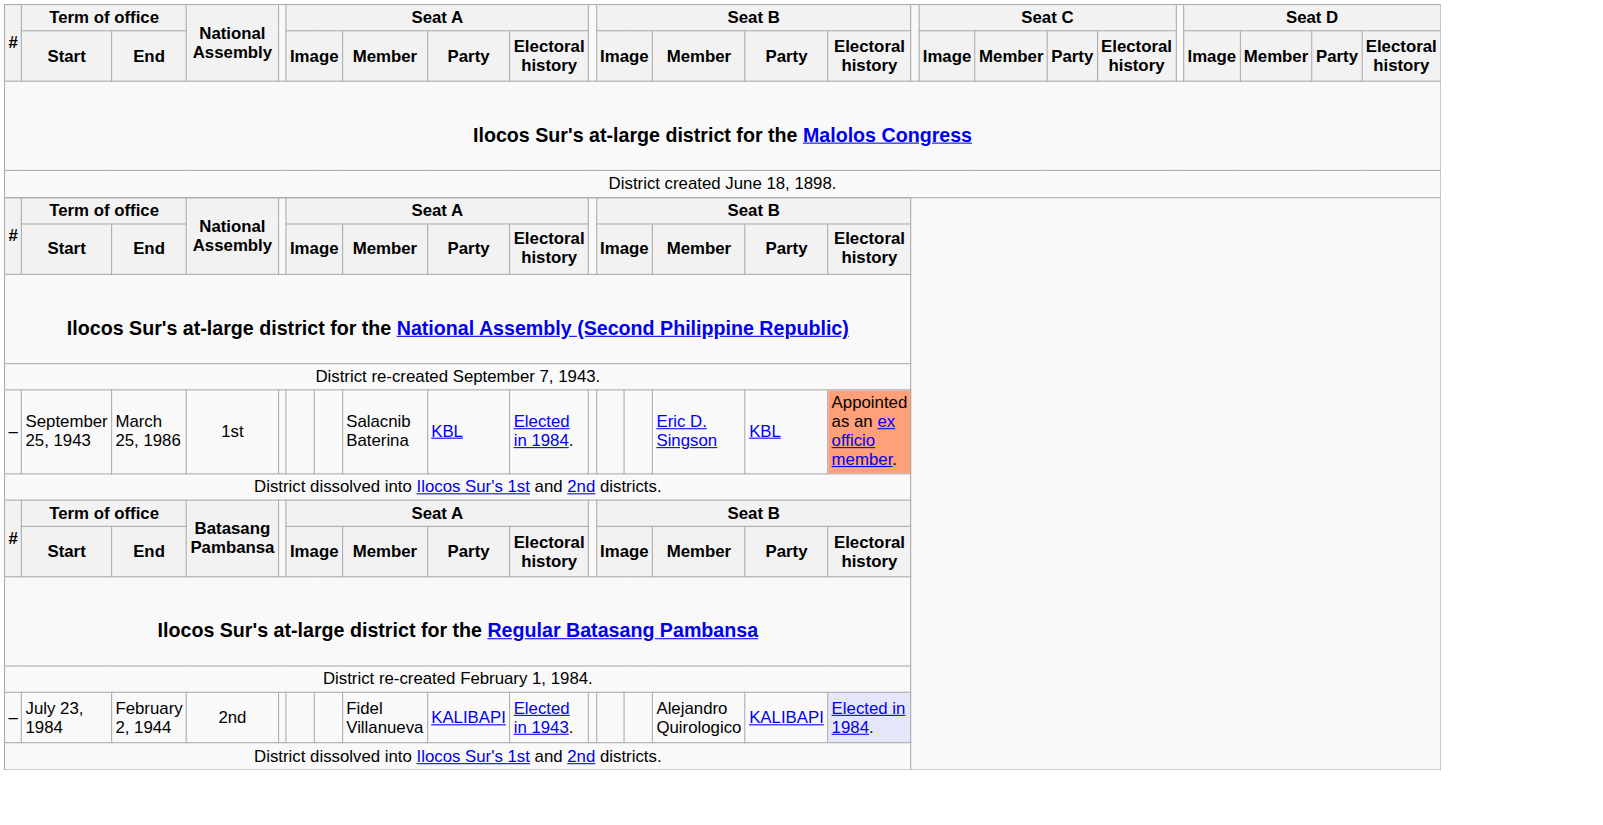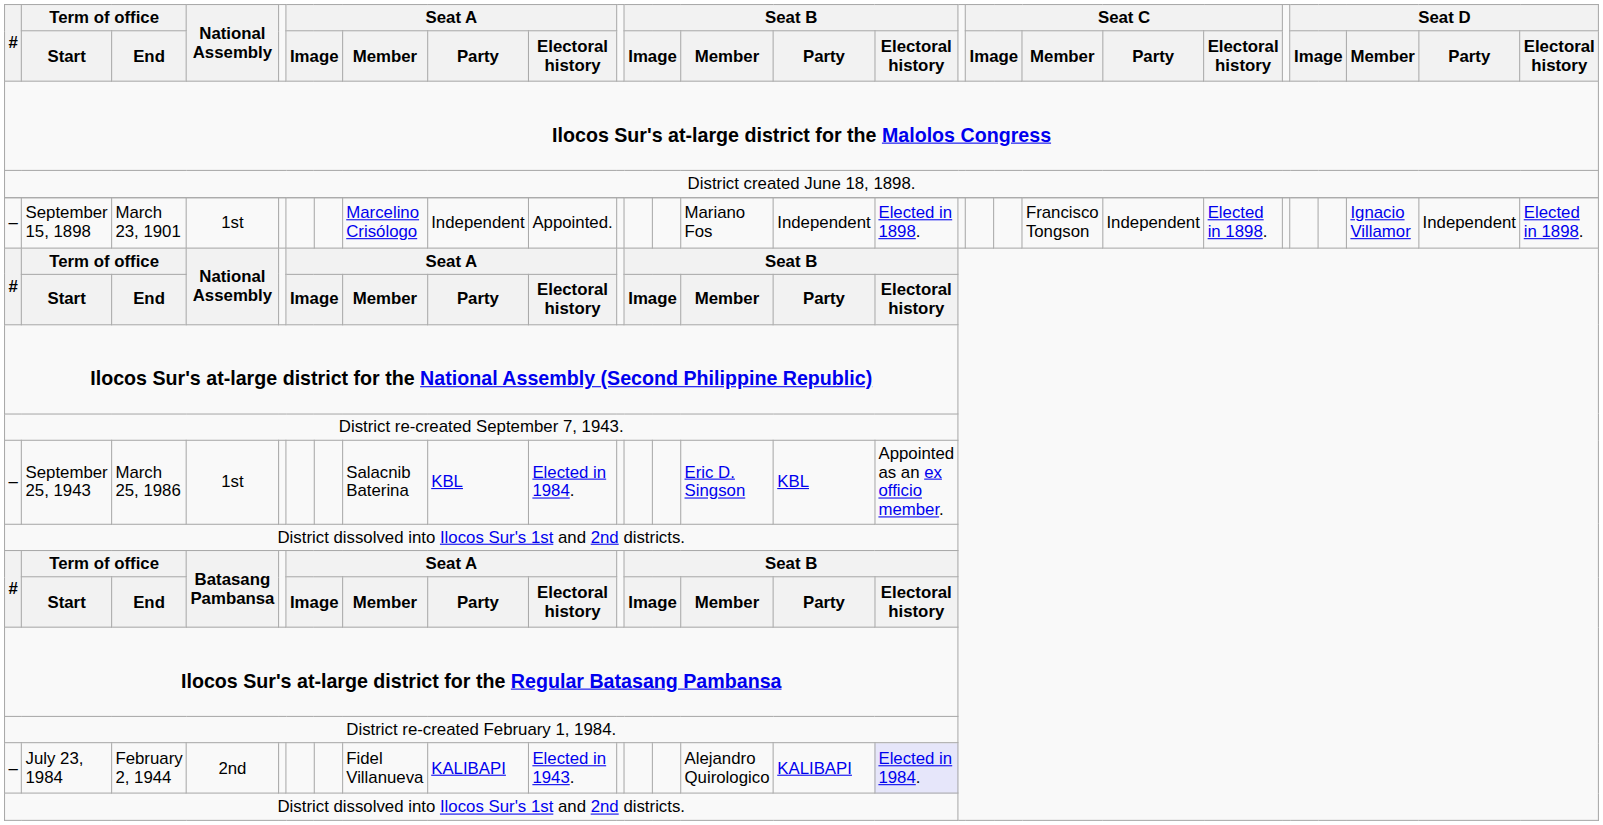+ row: (67, 222)
(869, 431) lightsalmon background -> (916, 482) no background
